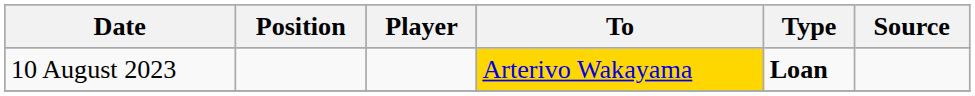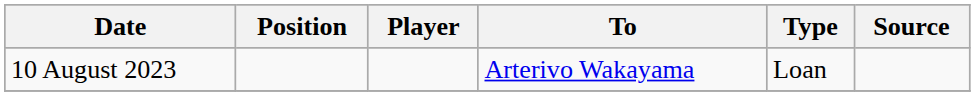(587, 69) gold background -> (589, 69) no background
(799, 69) bold -> (800, 69) normal
